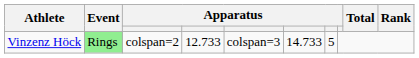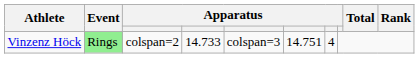(203, 42) 12.733 -> (203, 42) 14.733
(304, 42) 14.733 -> (304, 42) 14.751
(331, 42) 5 -> (331, 42) 4
